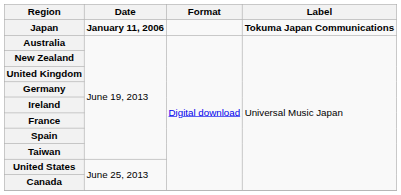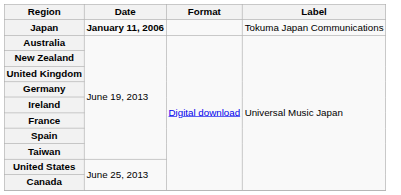(319, 27) bold -> (314, 27) normal
